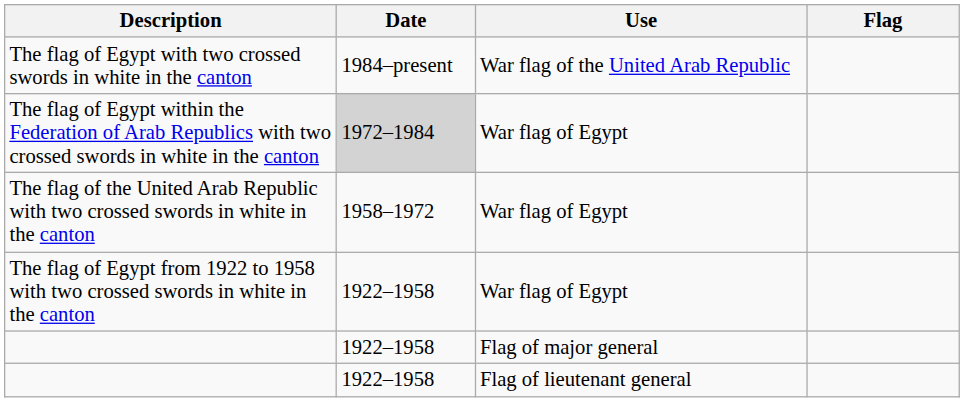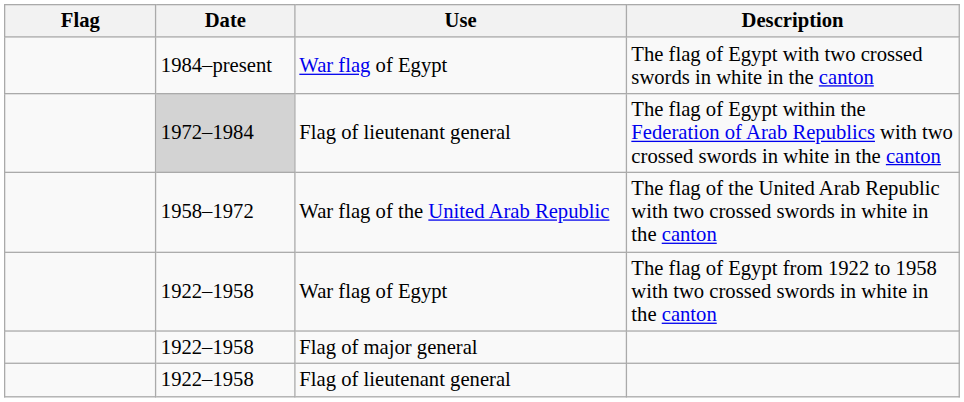columns swapped: (883, 20) <-> (171, 20)
(635, 65) War flag of the United Arab Republic -> (373, 65) War flag of Egypt
(554, 132) War flag of Egypt -> (405, 132) Flag of lieutenant general
(554, 211) War flag of Egypt -> (454, 211) War flag of the United Arab Republic
